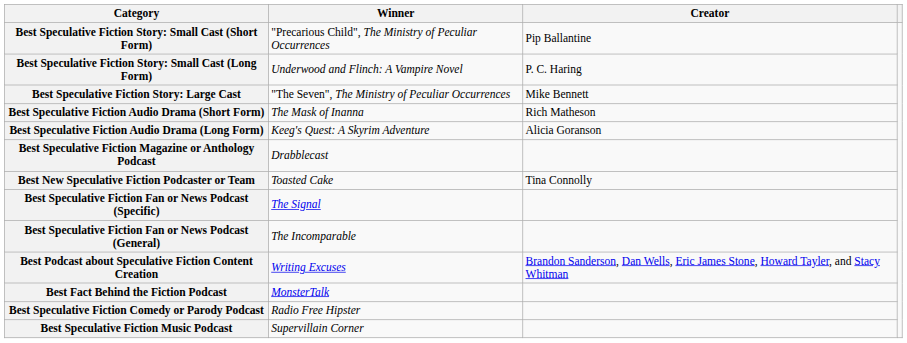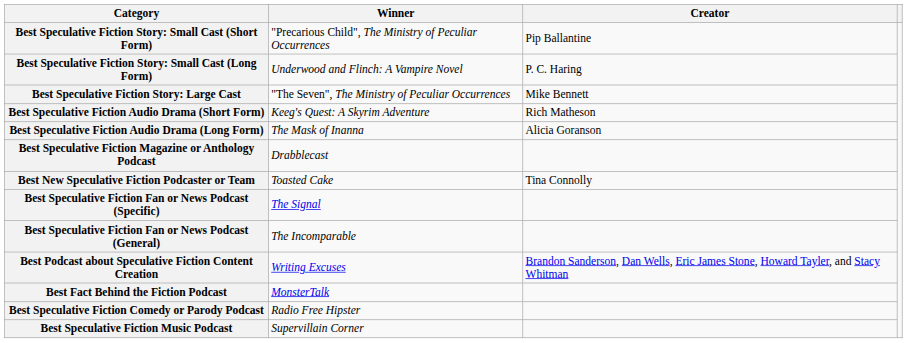(317, 112) The Mask of Inanna -> (350, 112) Keeg's Quest: A Skyrim Adventure
(350, 130) Keeg's Quest: A Skyrim Adventure -> (317, 130) The Mask of Inanna
